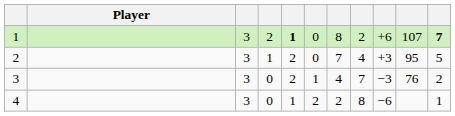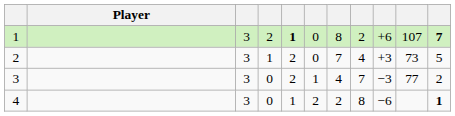(412, 57) 95 -> (412, 57) 73
(412, 79) 76 -> (412, 79) 77
(439, 100) normal -> (439, 100) bold
